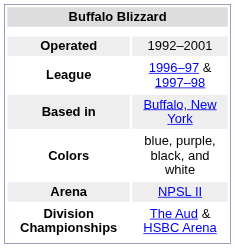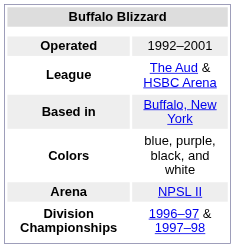(180, 75) 1996–97 & 1997–98 -> (180, 75) The Aud & HSBC Arena
(180, 221) The Aud & HSBC Arena -> (180, 221) 1996–97 & 1997–98
